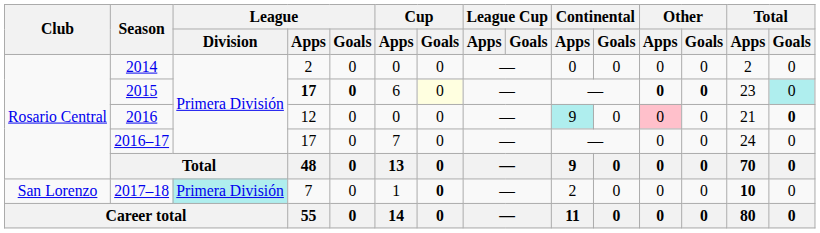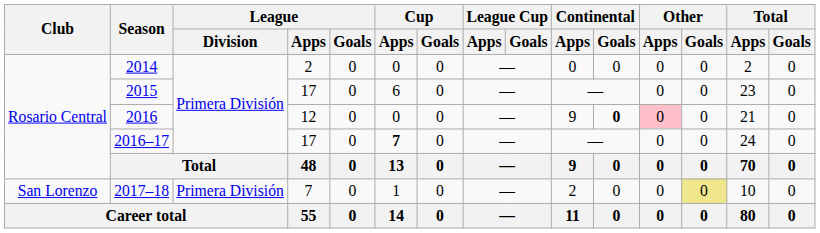(309, 91) bold -> (309, 91) normal
(352, 91) bold -> (352, 91) normal
(440, 91) lightyellow background -> (440, 91) no background
(660, 91) bold -> (660, 91) normal
(704, 91) bold -> (704, 91) normal
(792, 91) paleturquoise background -> (792, 91) no background
(573, 116) paleturquoise background -> (573, 116) no background
(616, 116) normal -> (616, 116) bold
(792, 116) bold -> (792, 116) normal
(396, 141) normal -> (396, 141) bold
(230, 191) paleturquoise background -> (230, 191) no background
(440, 191) bold -> (440, 191) normal
(704, 191) no background -> (704, 191) khaki background
(748, 191) bold -> (748, 191) normal
